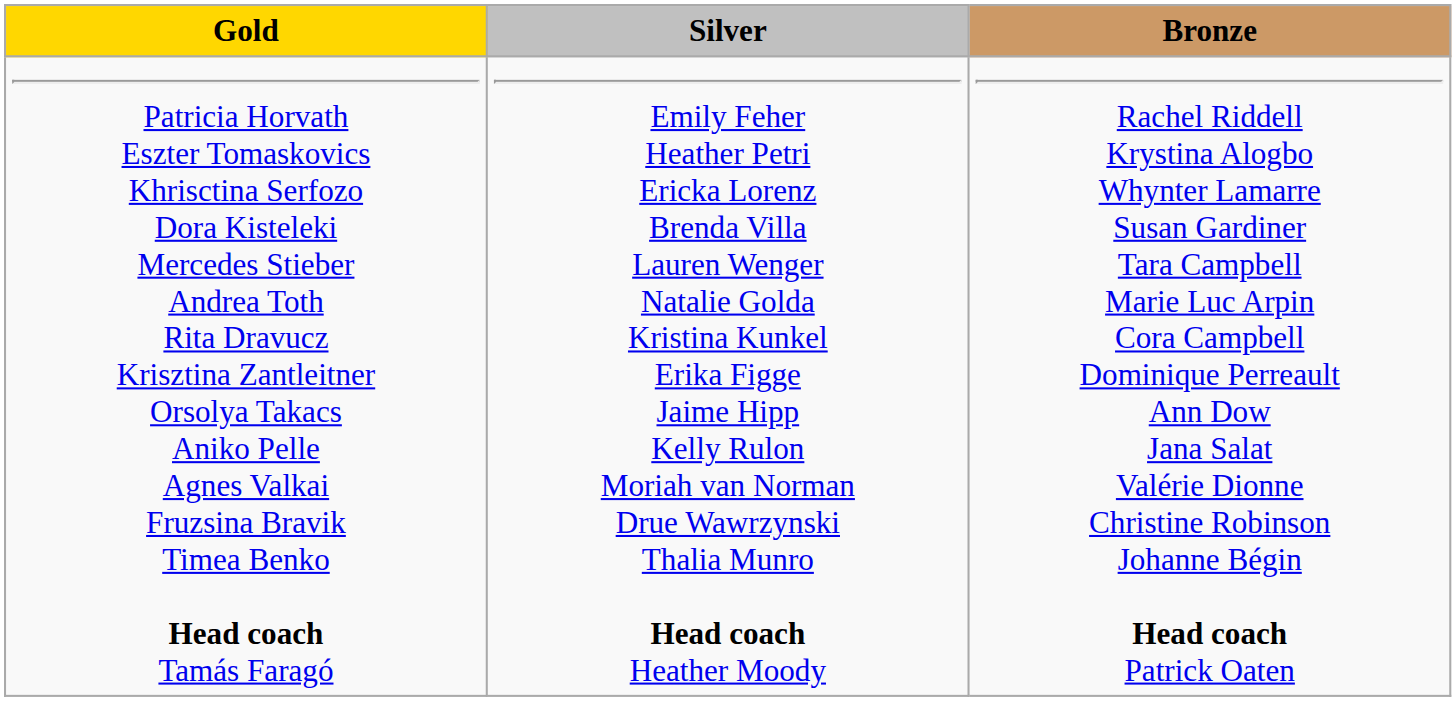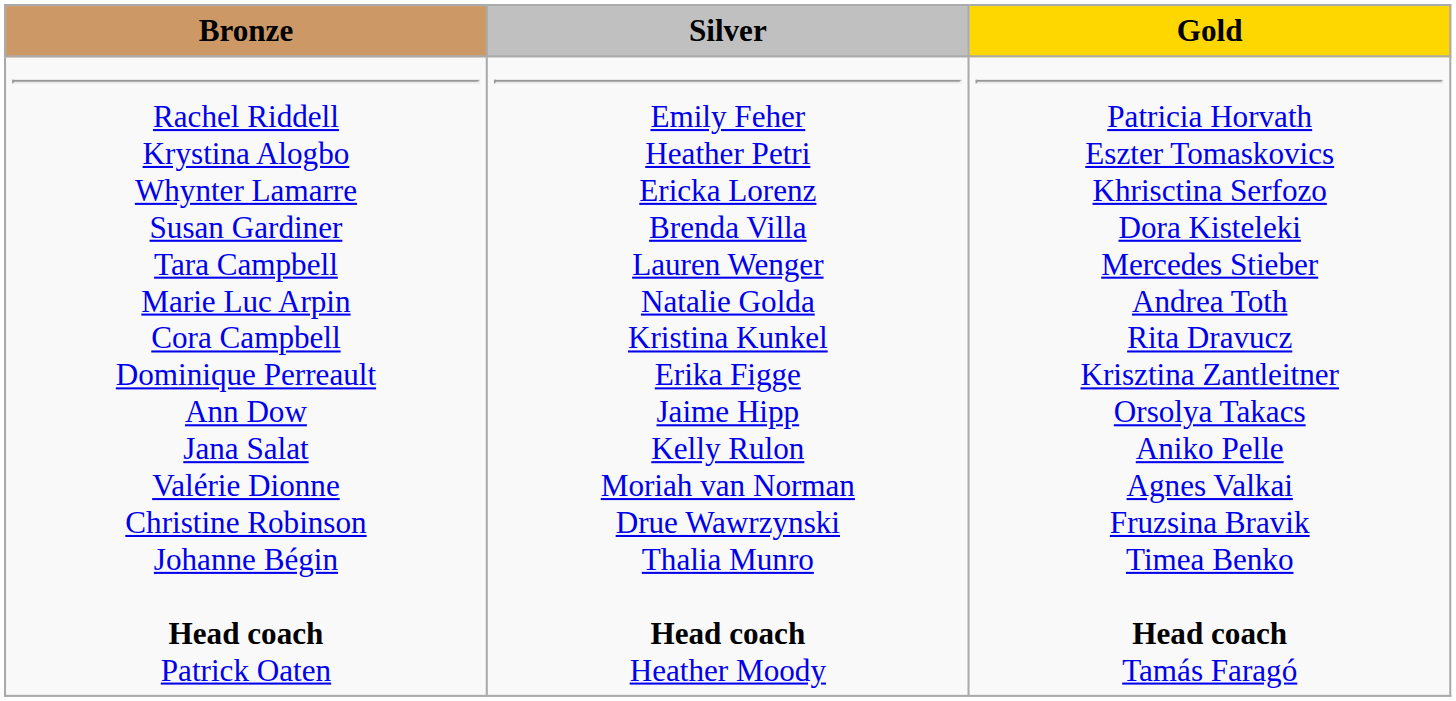columns swapped: (246, 30) <-> (1210, 30)
